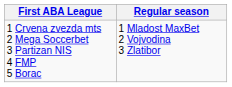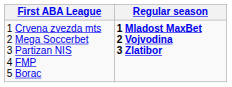(159, 39) normal -> (159, 39) bold
